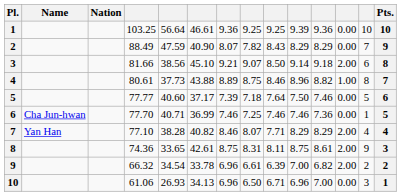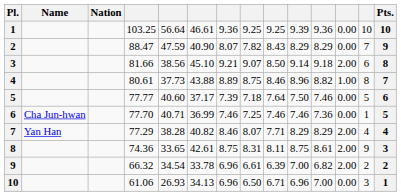(141, 47) 88.49 -> (141, 47) 88.47
(141, 132) 77.10 -> (141, 132) 77.29
